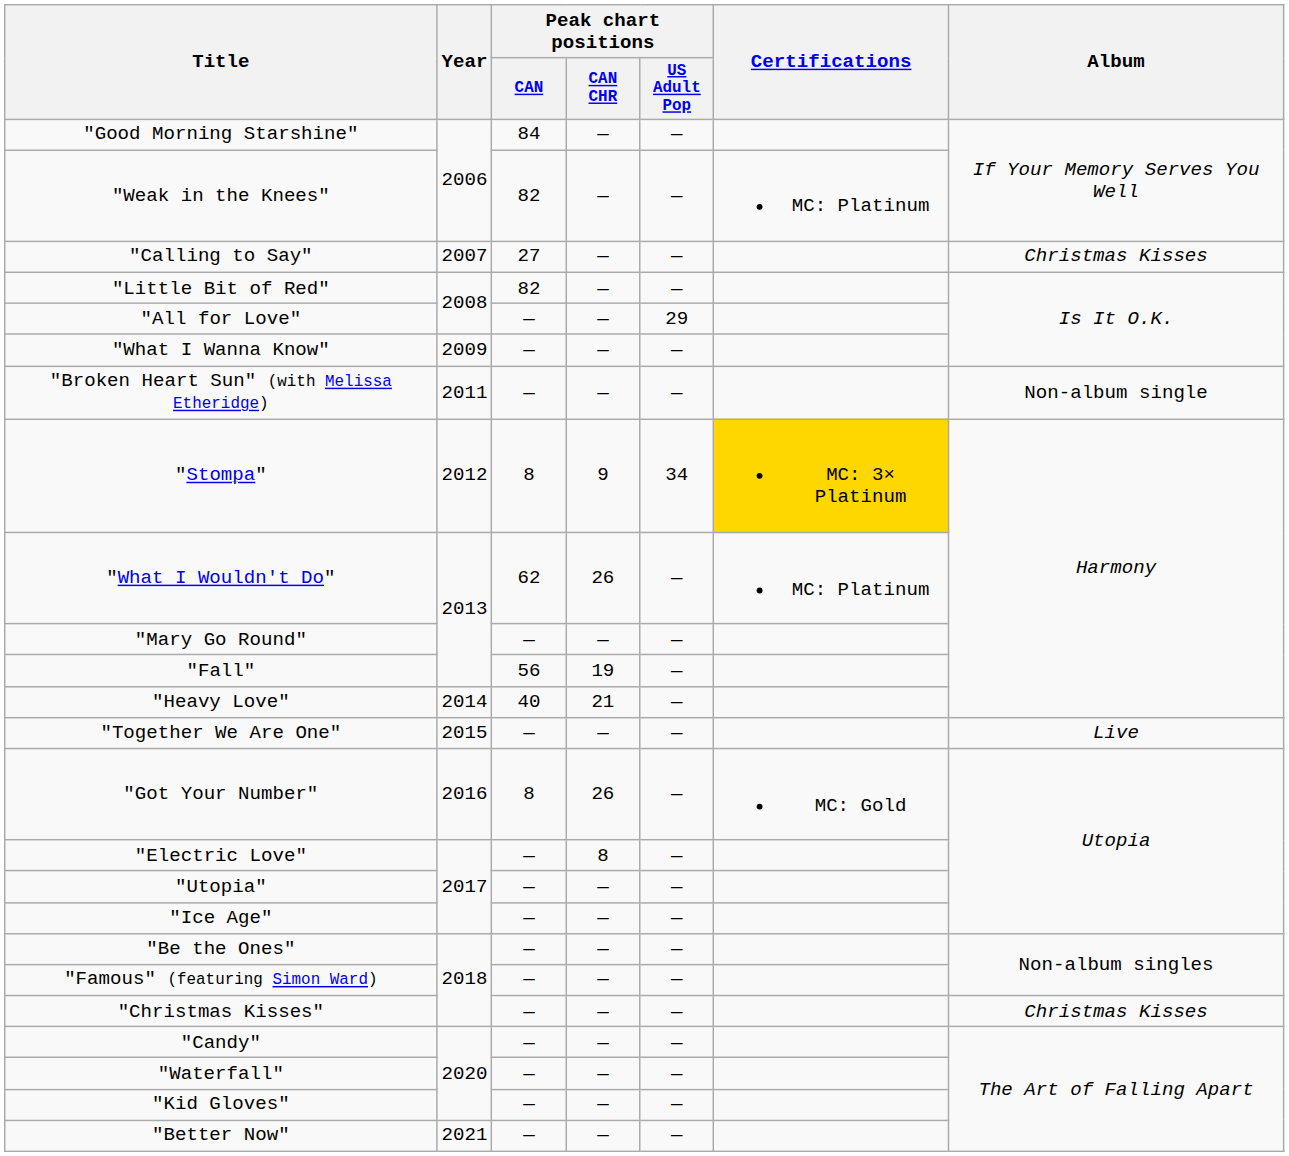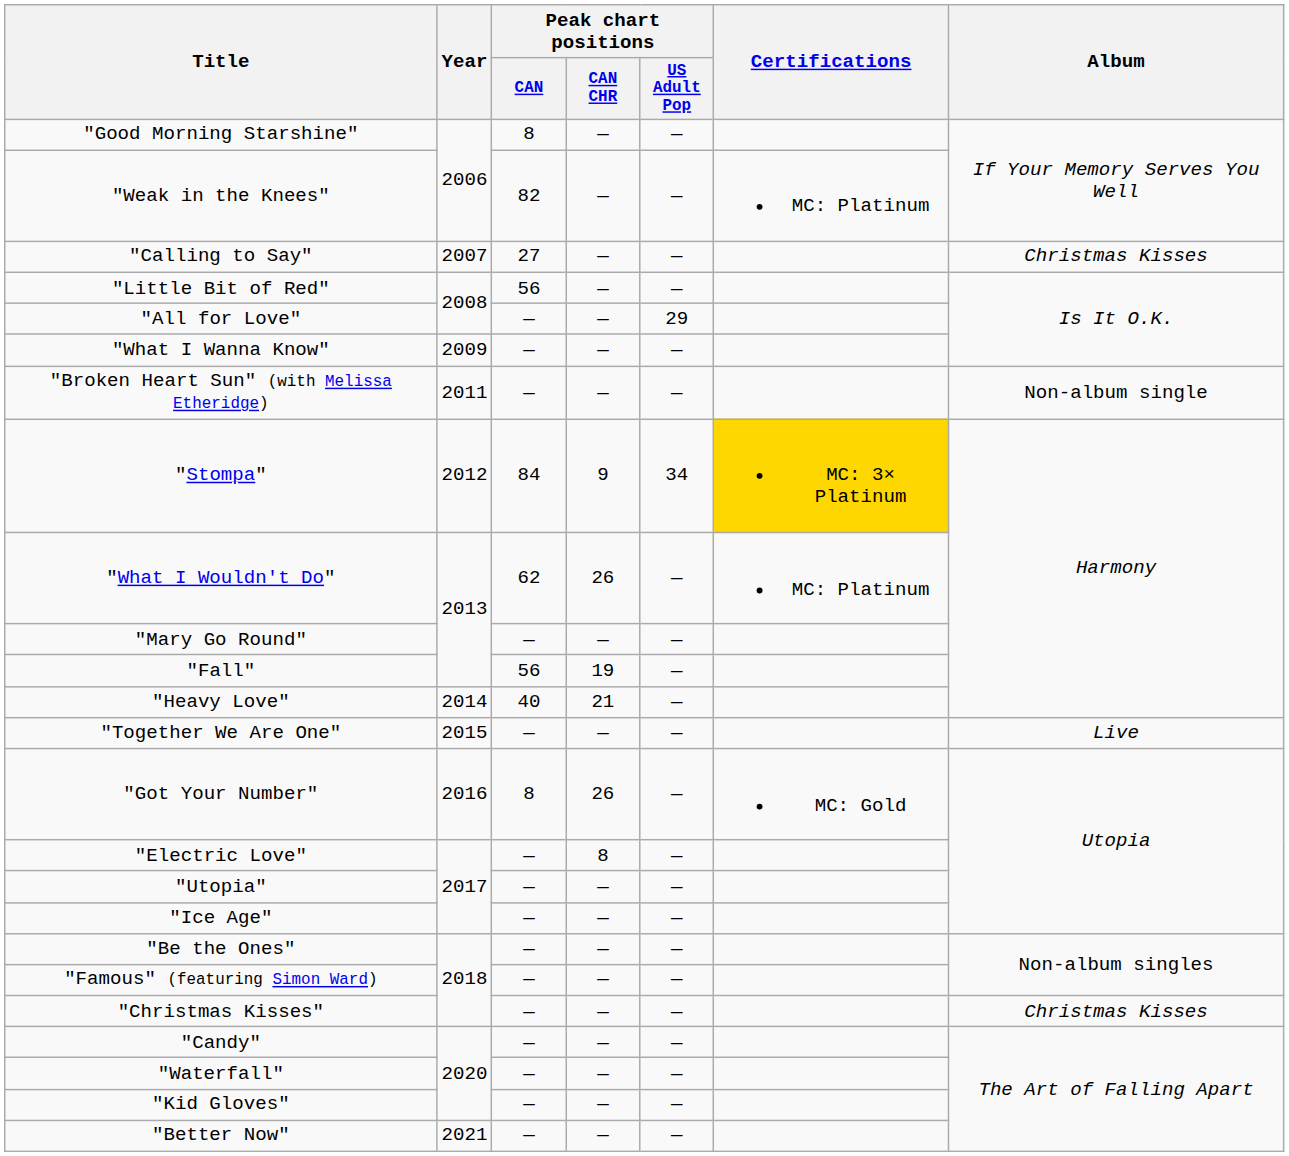(529, 134) 84 -> (529, 134) 8
(529, 288) 82 -> (529, 288) 56
(529, 476) 8 -> (529, 476) 84
